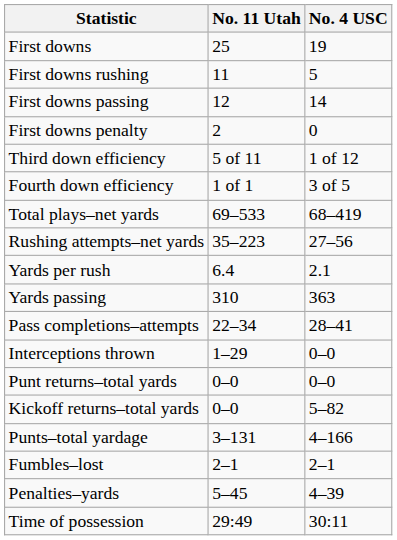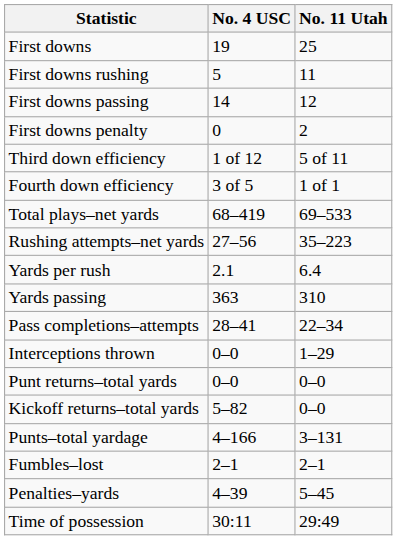columns swapped: (257, 18) <-> (348, 18)
